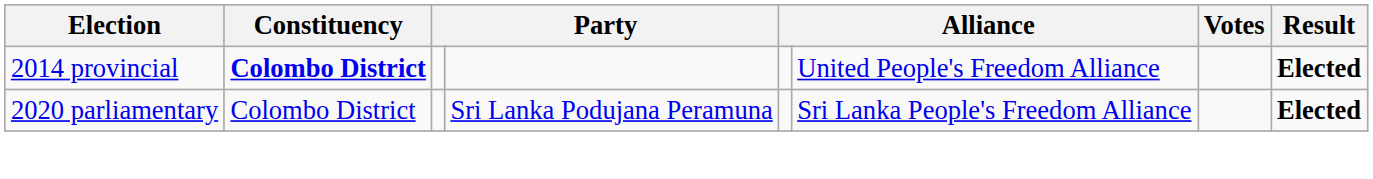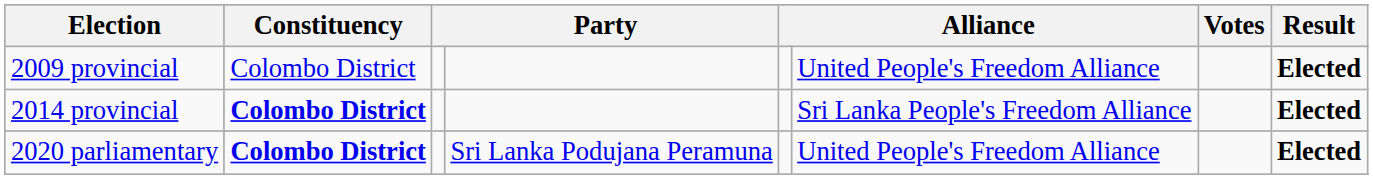+ row: (95, 67)
(978, 67) United People's Freedom Alliance -> (994, 109) Sri Lanka People's Freedom Alliance
(323, 109) normal -> (328, 151) bold
(994, 109) Sri Lanka People's Freedom Alliance -> (978, 151) United People's Freedom Alliance
